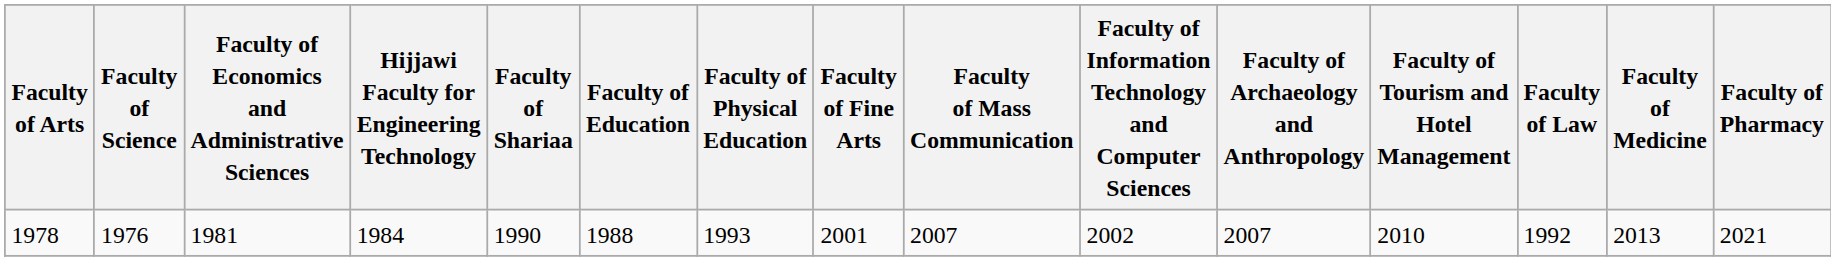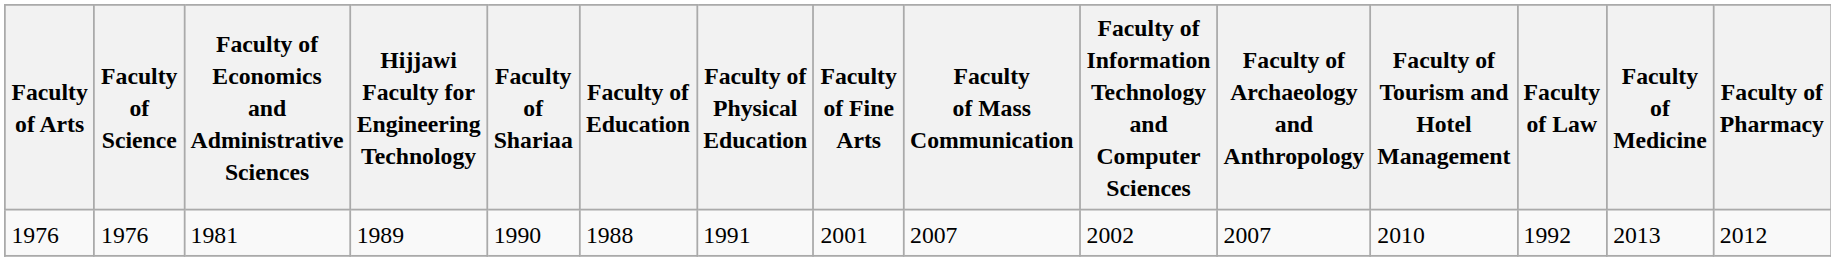(35, 234) 1978 -> (35, 234) 1976
(380, 234) 1984 -> (380, 234) 1989
(727, 234) 1993 -> (727, 234) 1991
(1744, 234) 2021 -> (1744, 234) 2012
